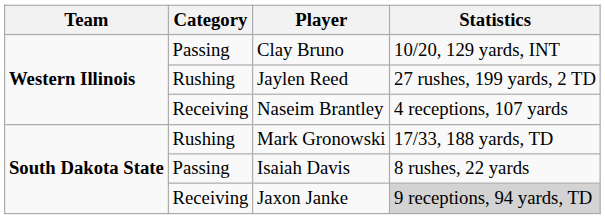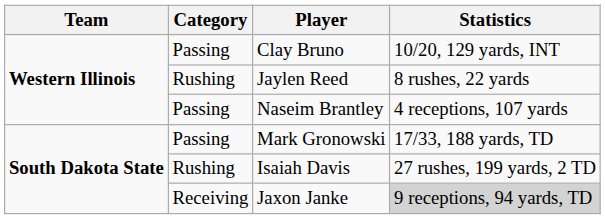(495, 79) 27 rushes, 199 yards, 2 TD -> (462, 79) 8 rushes, 22 yards
(210, 109) Receiving -> (201, 109) Passing
(204, 138) Rushing -> (201, 138) Passing
(201, 168) Passing -> (204, 168) Rushing
(462, 168) 8 rushes, 22 yards -> (495, 168) 27 rushes, 199 yards, 2 TD
